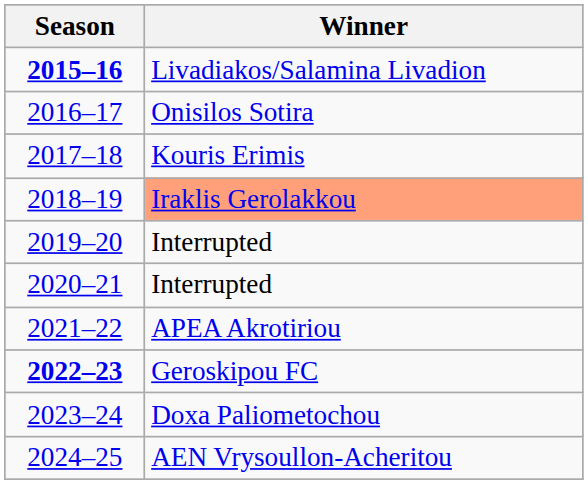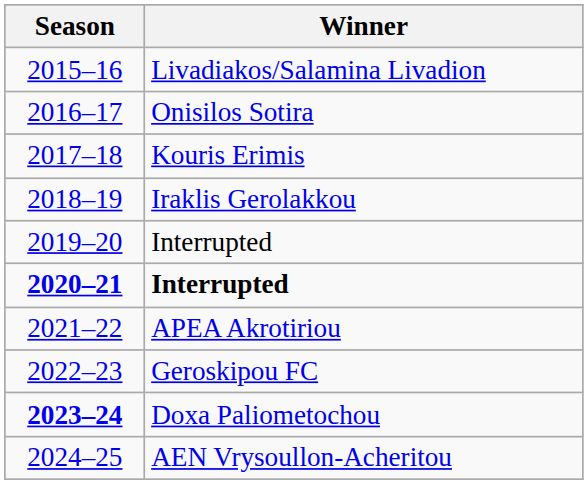(75, 69) bold -> (75, 69) normal
(254, 198) lightsalmon background -> (254, 198) no background
(75, 284) normal -> (75, 284) bold
(212, 284) normal -> (220, 284) bold
(75, 371) bold -> (75, 371) normal
(75, 414) normal -> (75, 414) bold
